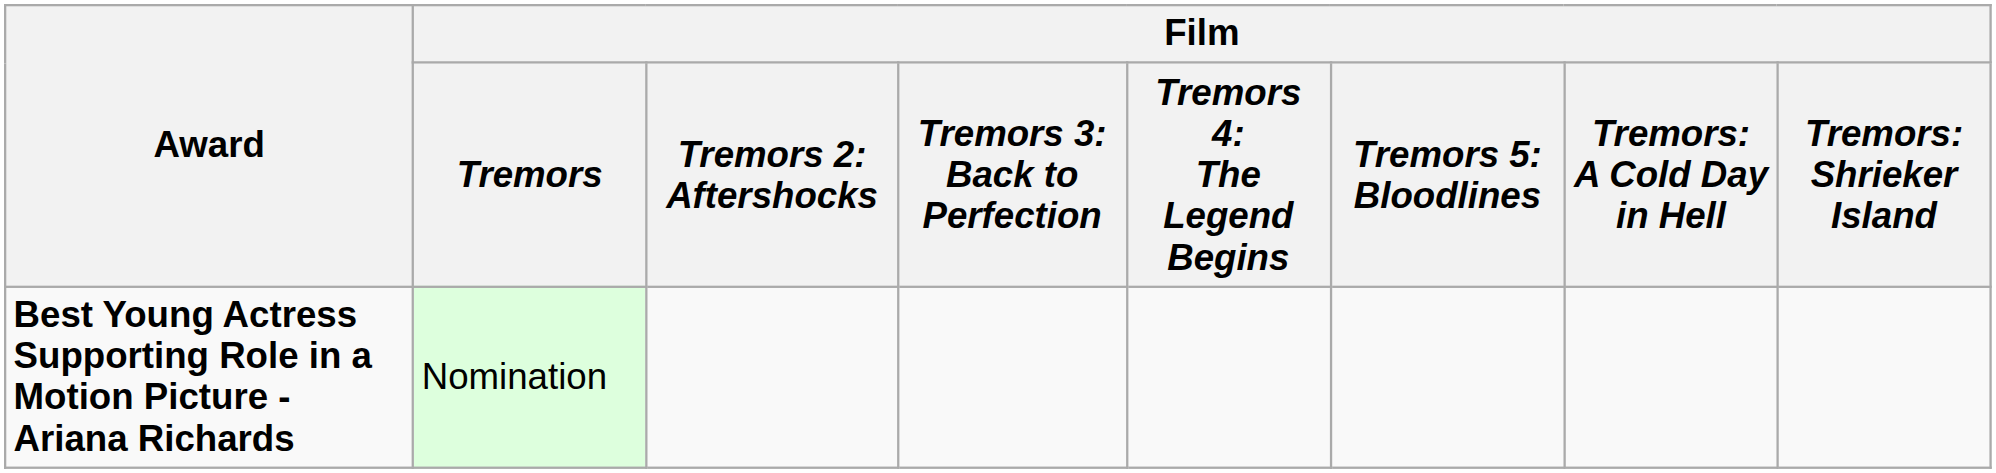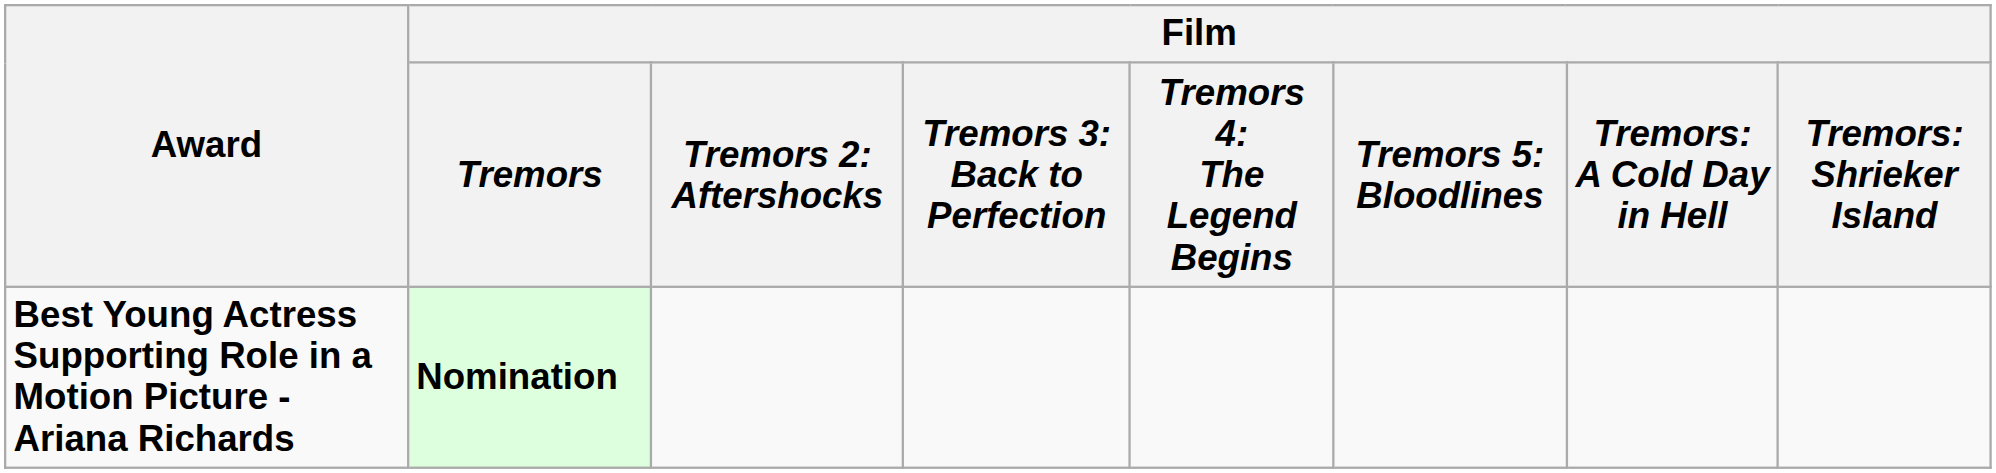(514, 376) normal -> (517, 376) bold
